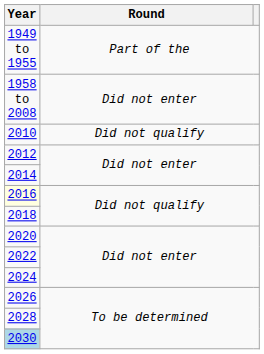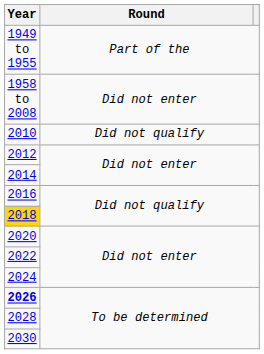(22, 195) lightyellow background -> (22, 195) no background
(22, 216) no background -> (22, 216) gold background
(22, 298) normal -> (22, 298) bold
(22, 338) lightblue background -> (22, 338) no background
